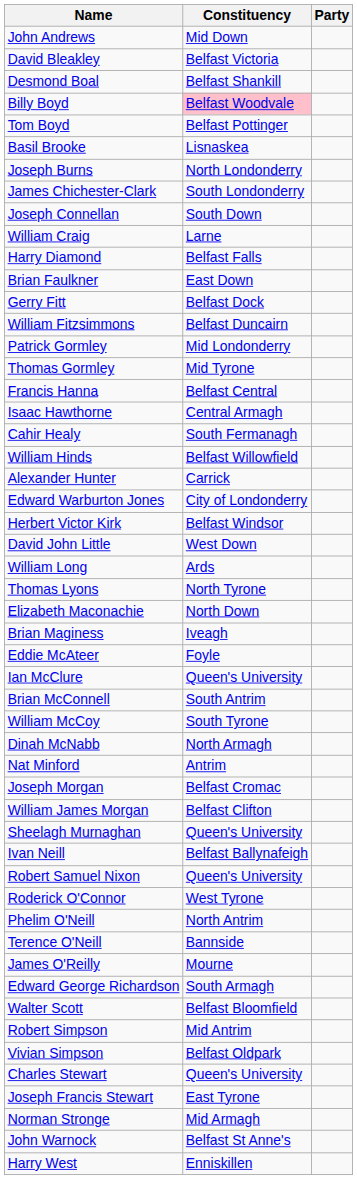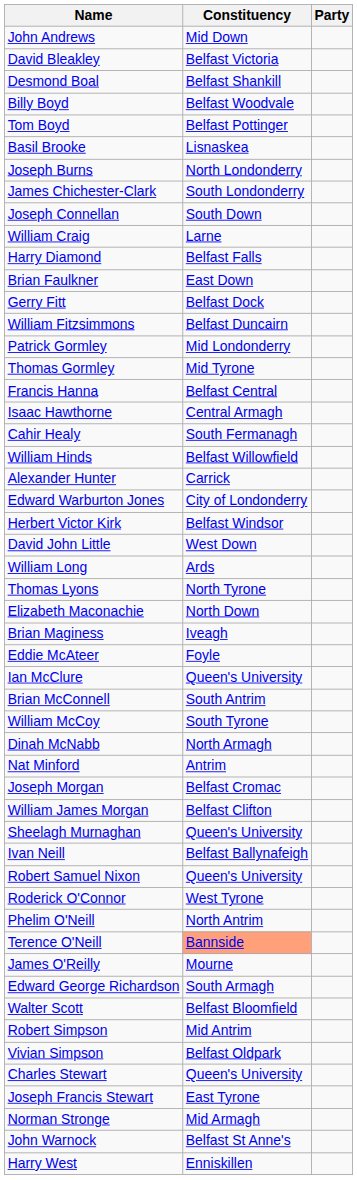(240, 103) pink background -> (240, 103) no background
(215, 942) no background -> (215, 942) lightsalmon background
